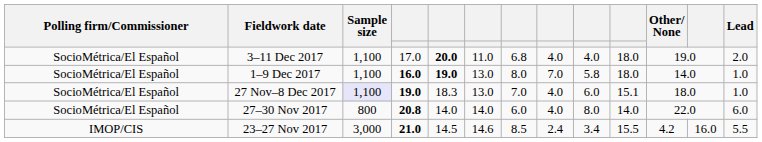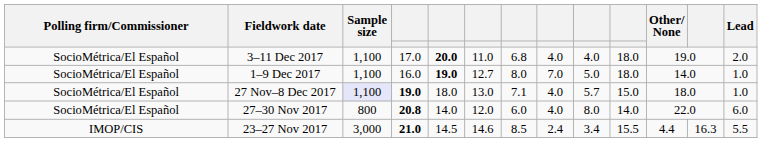(410, 74) bold -> (410, 74) normal
(483, 74) 13.0 -> (483, 74) 12.7
(592, 74) 5.8 -> (592, 74) 5.0
(446, 92) 18.3 -> (446, 92) 18.0
(519, 92) 7.0 -> (519, 92) 7.1
(592, 92) 6.0 -> (592, 92) 5.7
(628, 92) 15.1 -> (628, 92) 15.0
(483, 110) 14.0 -> (483, 110) 12.0
(667, 128) 4.2 -> (667, 128) 4.4
(706, 128) 16.0 -> (706, 128) 16.3
